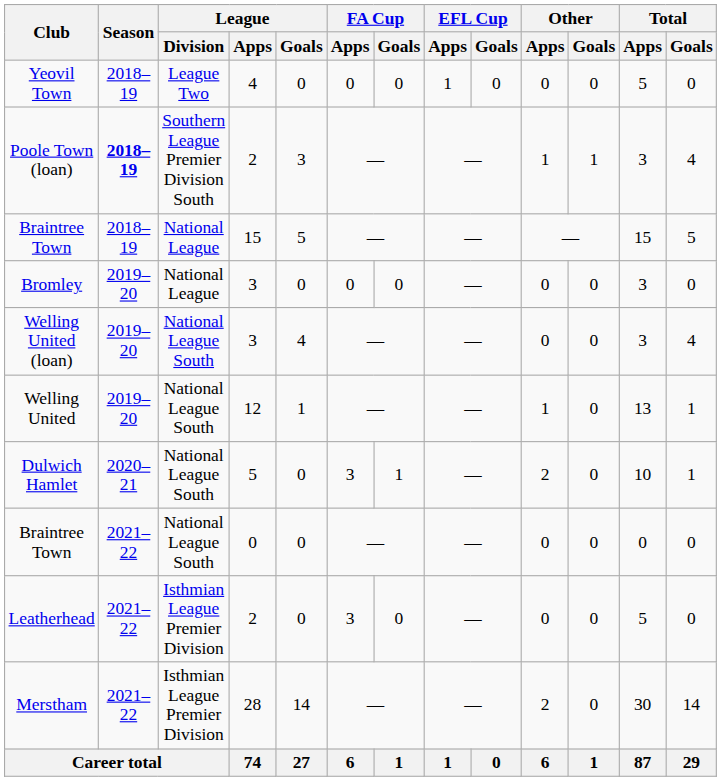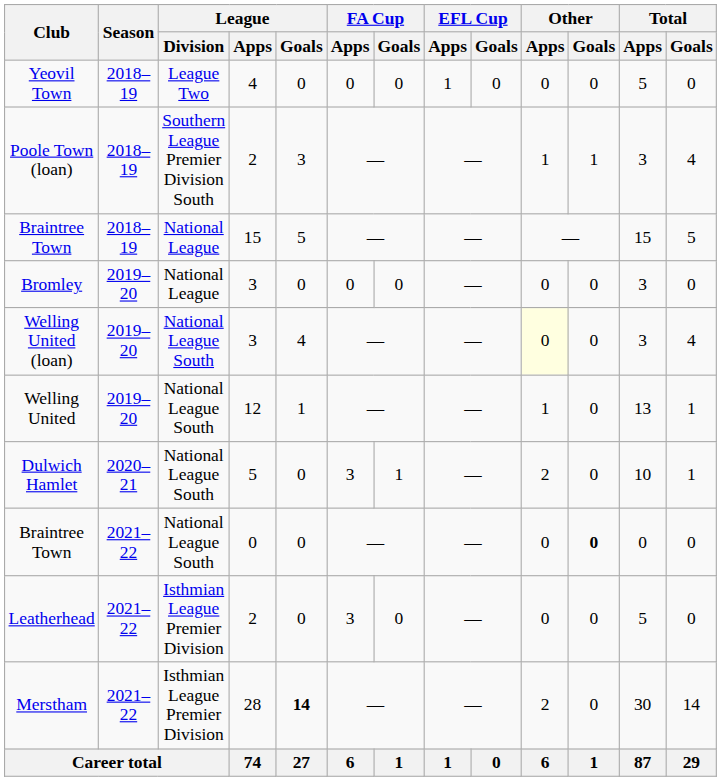(128, 160) bold -> (128, 160) normal
(545, 341) no background -> (545, 341) lightyellow background
(594, 541) normal -> (594, 541) bold
(301, 705) normal -> (301, 705) bold
